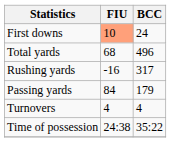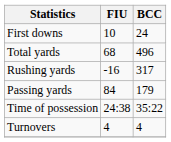(109, 33) lightsalmon background -> (109, 33) no background
rows swapped: (31, 108) <-> (53, 127)
